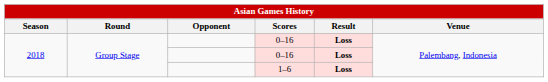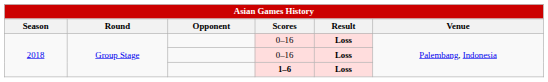(285, 70) normal -> (285, 70) bold
